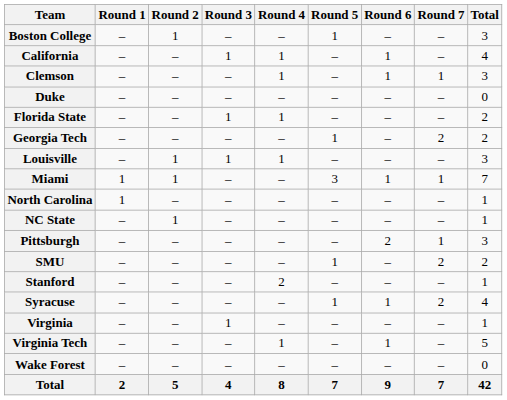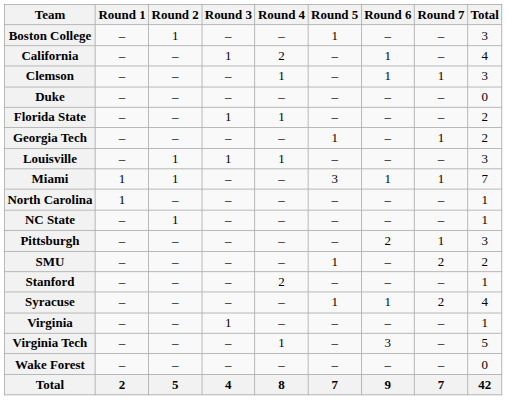(282, 55) 1 -> (282, 55) 2
(441, 138) 2 -> (441, 138) 1
(388, 343) 1 -> (388, 343) 3
